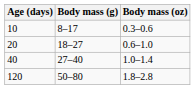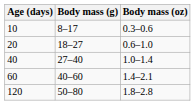+ row: (12, 76)
